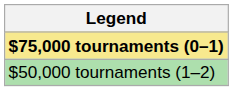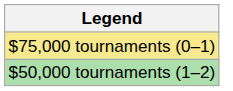(116, 46) bold -> (112, 46) normal
